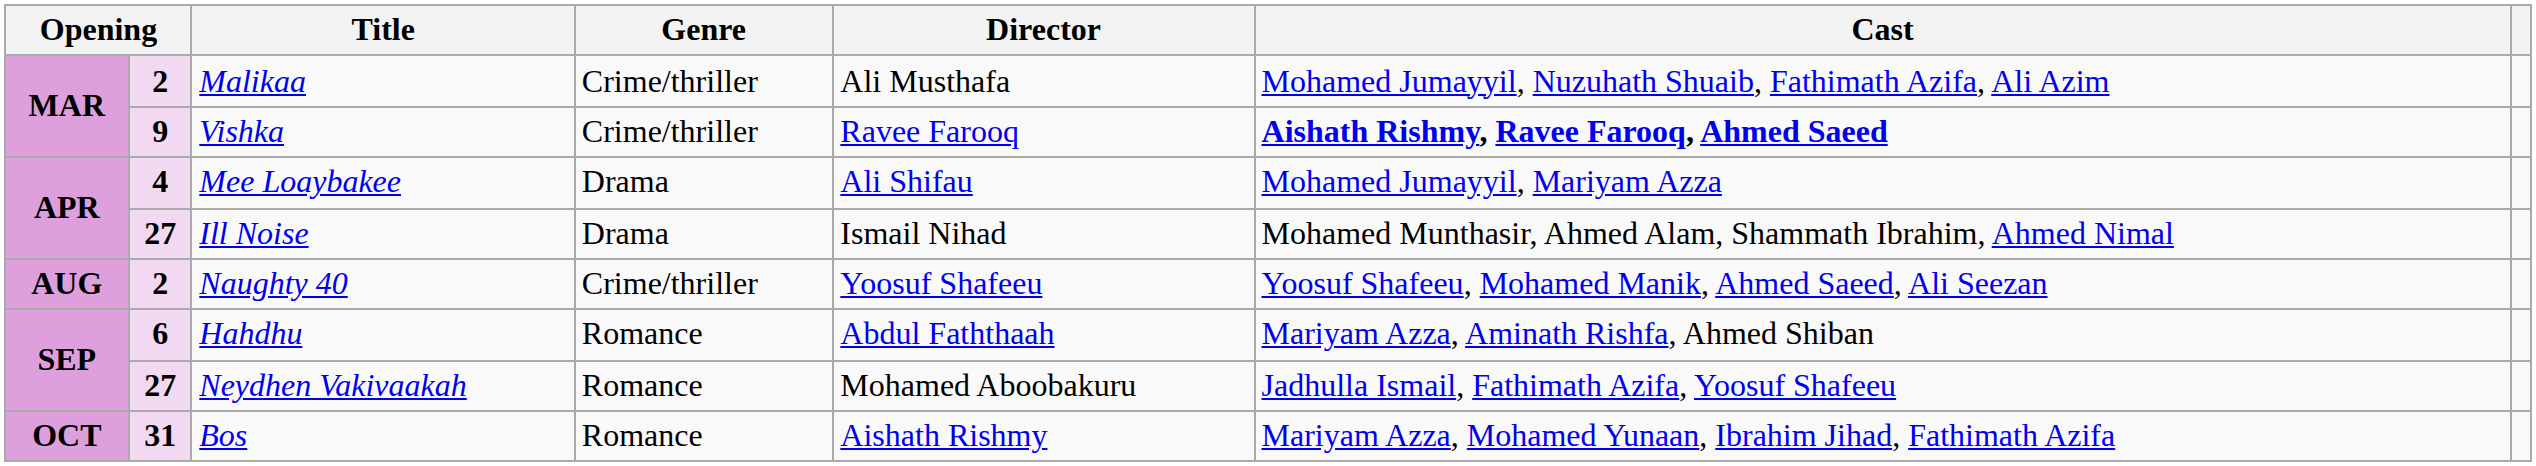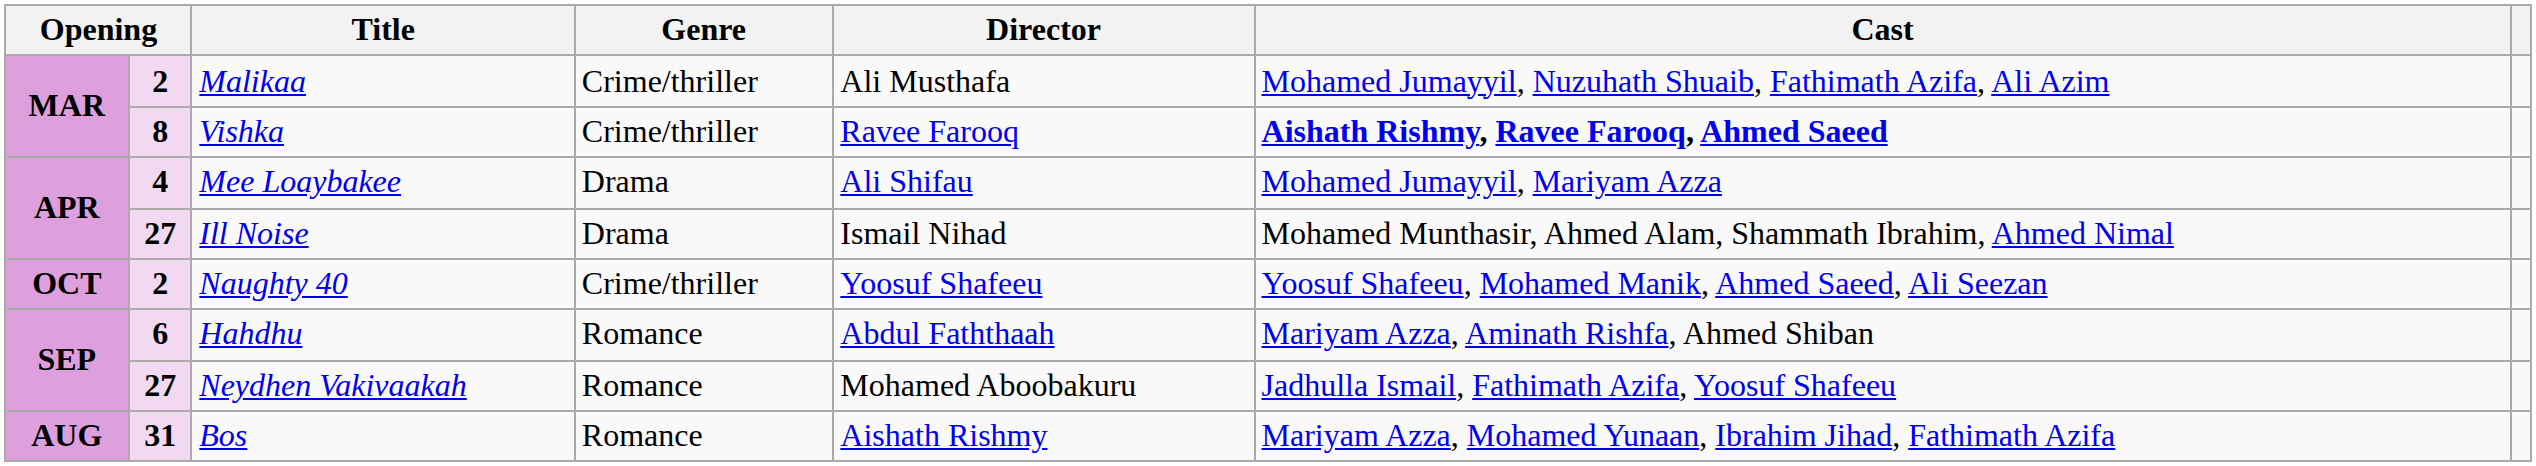(160, 131) 9 -> (160, 131) 8
(67, 283) AUG -> (67, 283) OCT
(67, 435) OCT -> (67, 435) AUG
